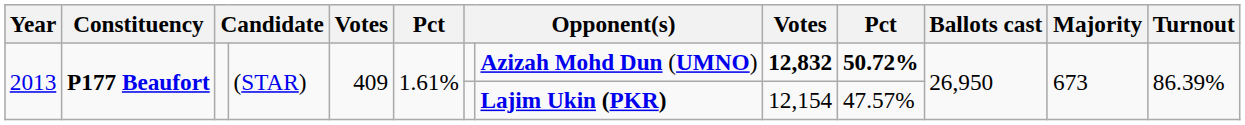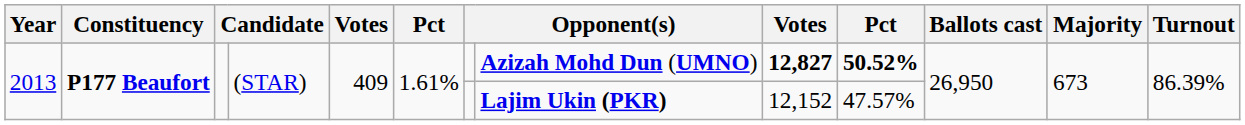(800, 62) 12,832 -> (800, 62) 12,827
(881, 62) 50.72% -> (881, 62) 50.52%
(800, 100) 12,154 -> (800, 100) 12,152
